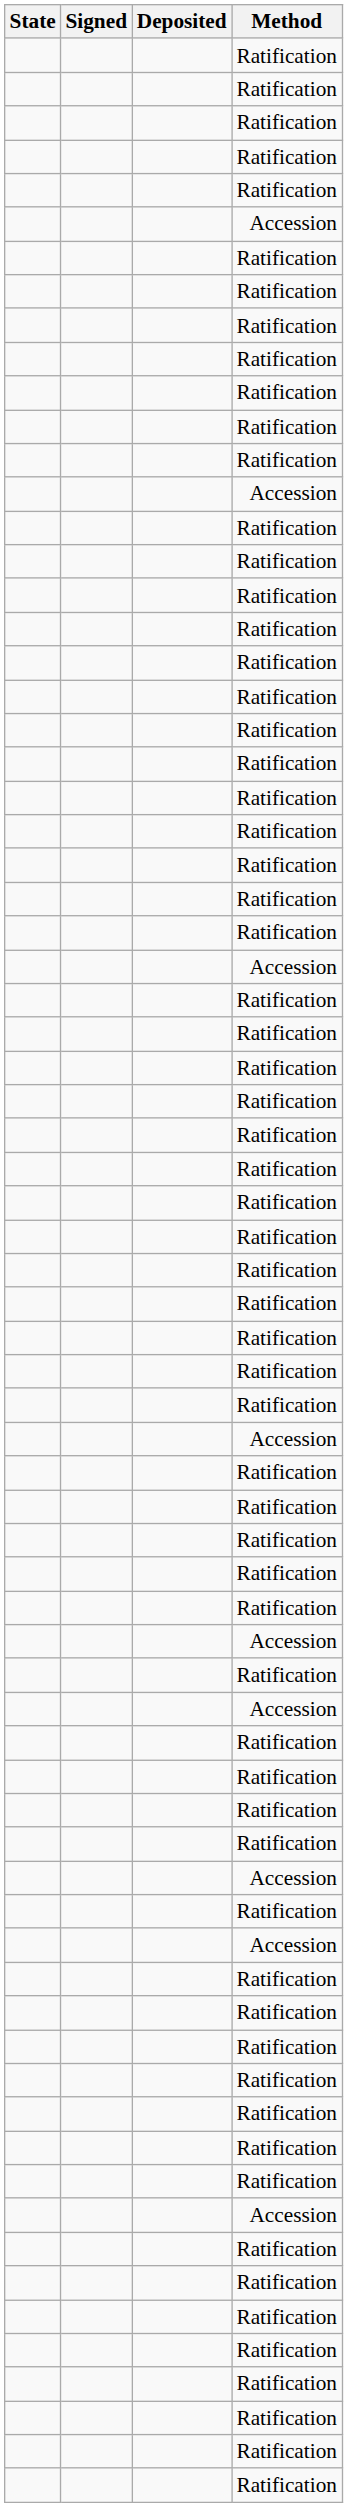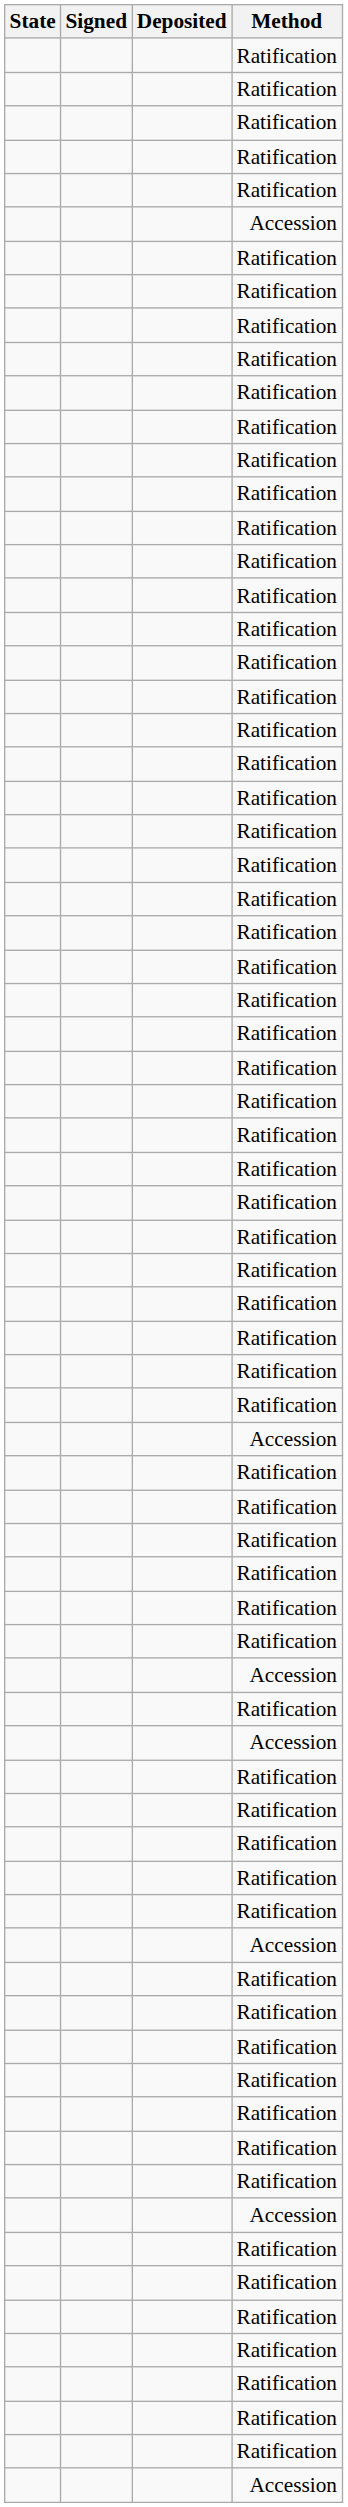(293, 493) Accession -> (287, 493) Ratification
(293, 966) Accession -> (287, 966) Ratification
(293, 1641) Accession -> (287, 1641) Ratification
(287, 1675) Ratification -> (293, 1675) Accession
(293, 1708) Accession -> (287, 1708) Ratification
(287, 1742) Ratification -> (293, 1742) Accession
(293, 1877) Accession -> (287, 1877) Ratification
(287, 2485) Ratification -> (293, 2485) Accession
